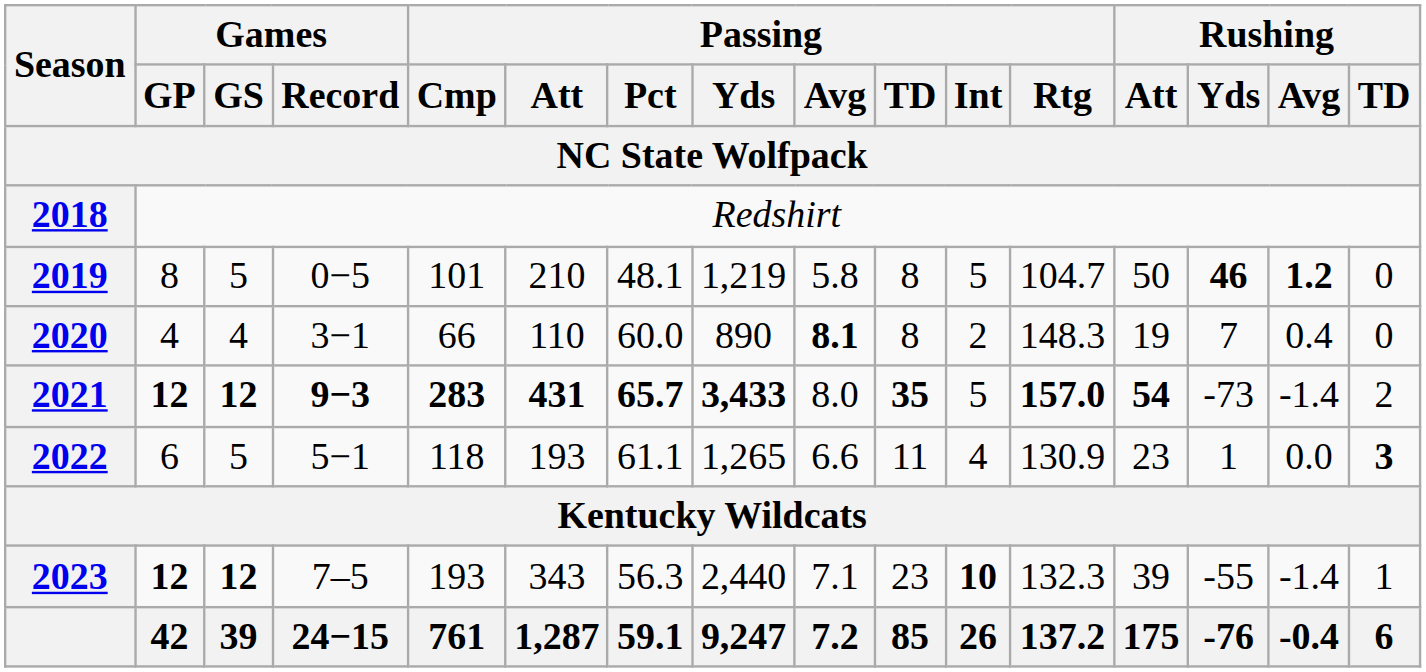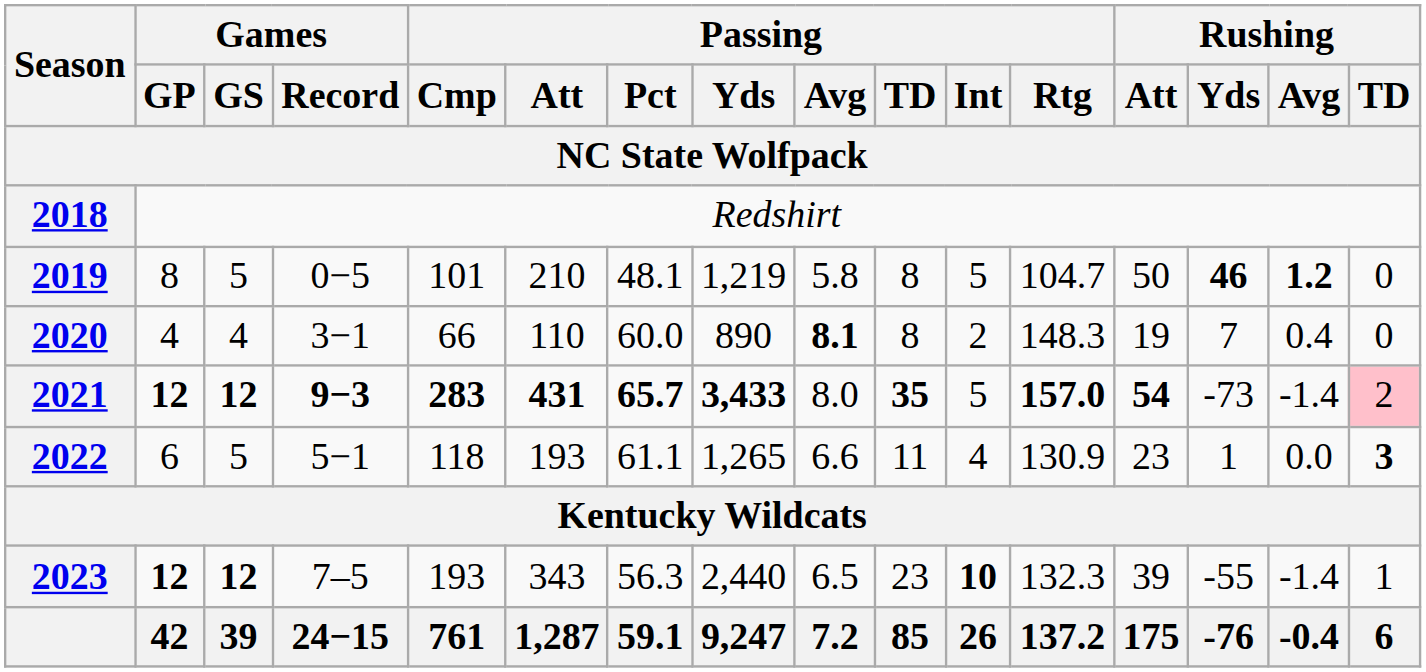(1384, 395) no background -> (1384, 395) pink background
(835, 575) 7.1 -> (835, 575) 6.5
